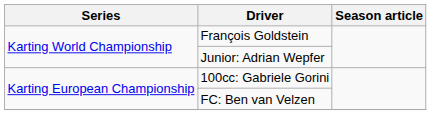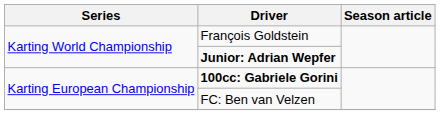(263, 57) normal -> (268, 57) bold
(265, 78) normal -> (269, 78) bold
